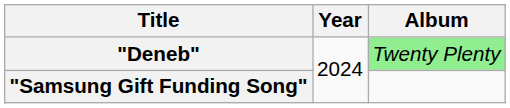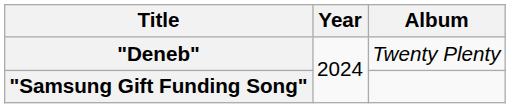(437, 53) lightgreen background -> (437, 53) no background
